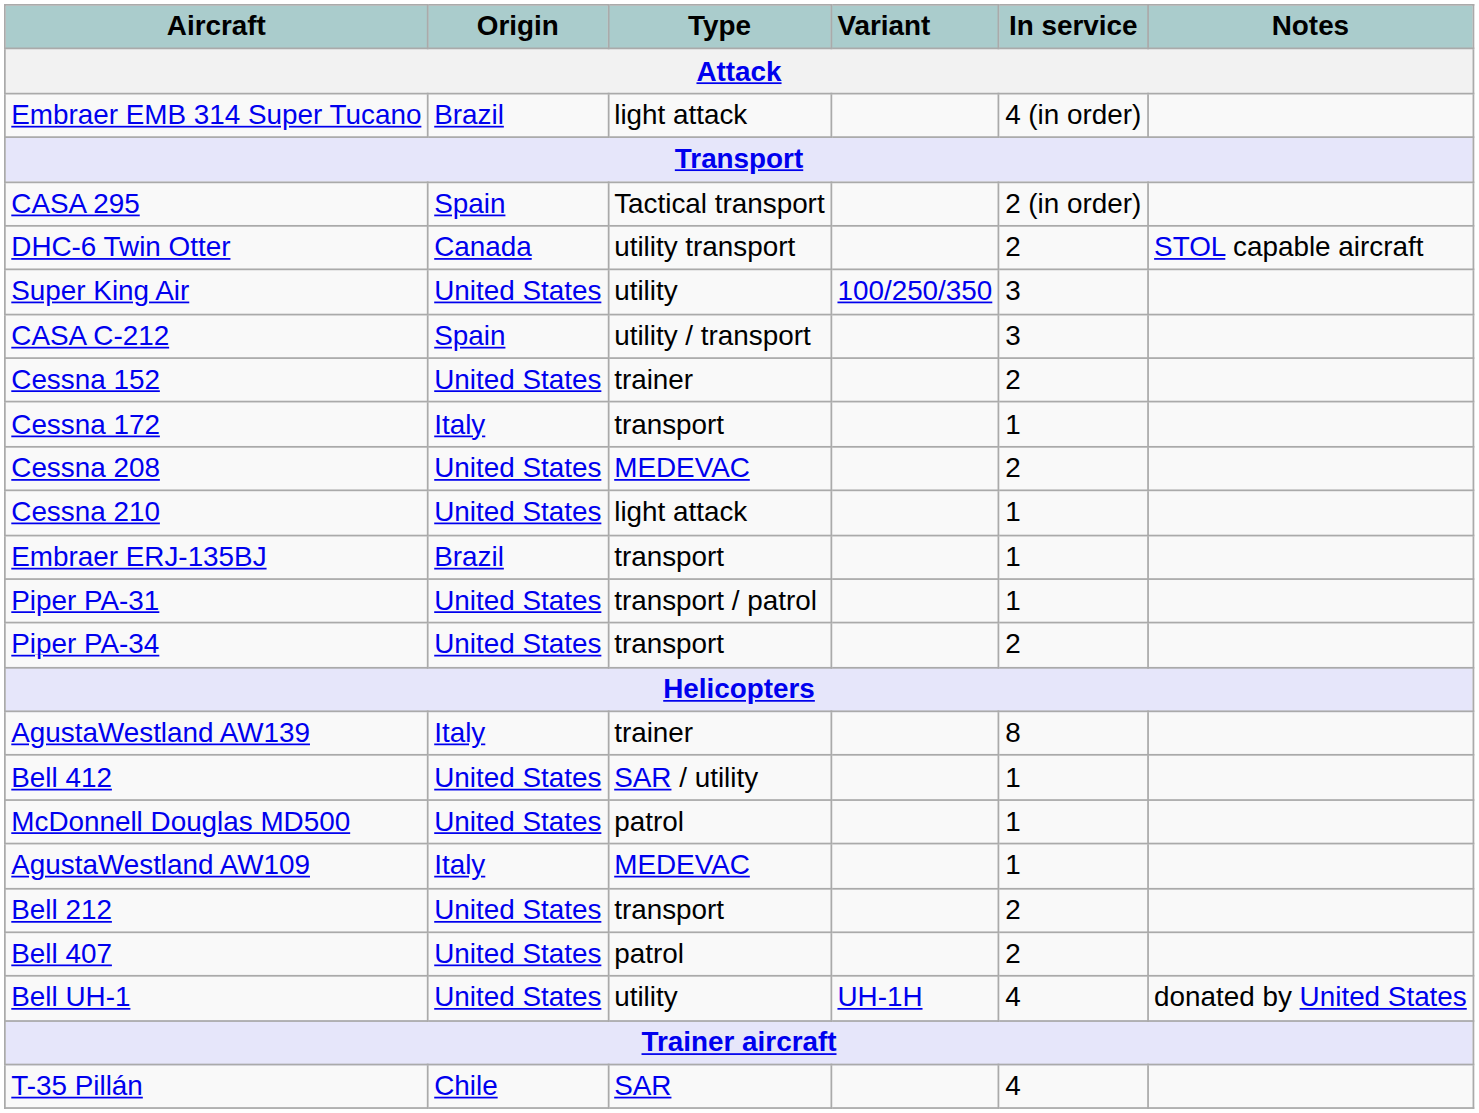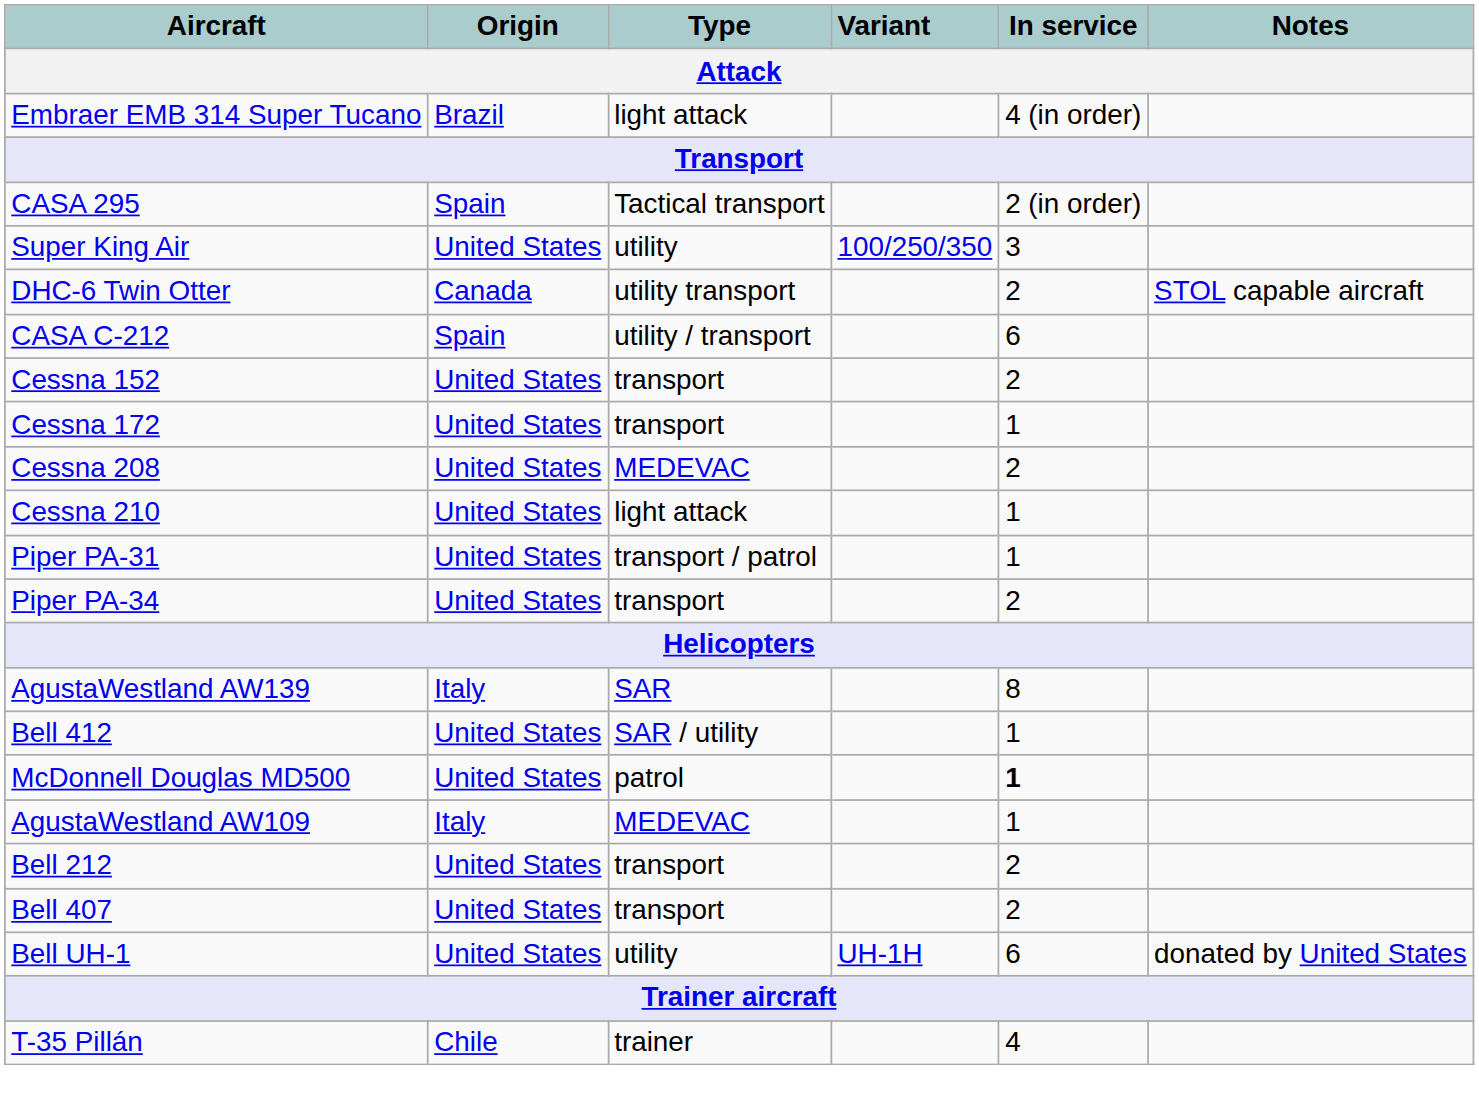rows swapped: (100, 291) <-> (121, 247)
(1013, 335) 3 -> (1013, 335) 6
(654, 379) trainer -> (669, 379) transport
(460, 423) Italy -> (518, 423) United States
- row: (139, 556)
(654, 733) trainer -> (643, 688) SAR
(1013, 821) normal -> (1013, 777) bold
(649, 953) patrol -> (669, 909) transport
(1013, 997) 4 -> (1013, 953) 6
(643, 1086) SAR -> (654, 1042) trainer
